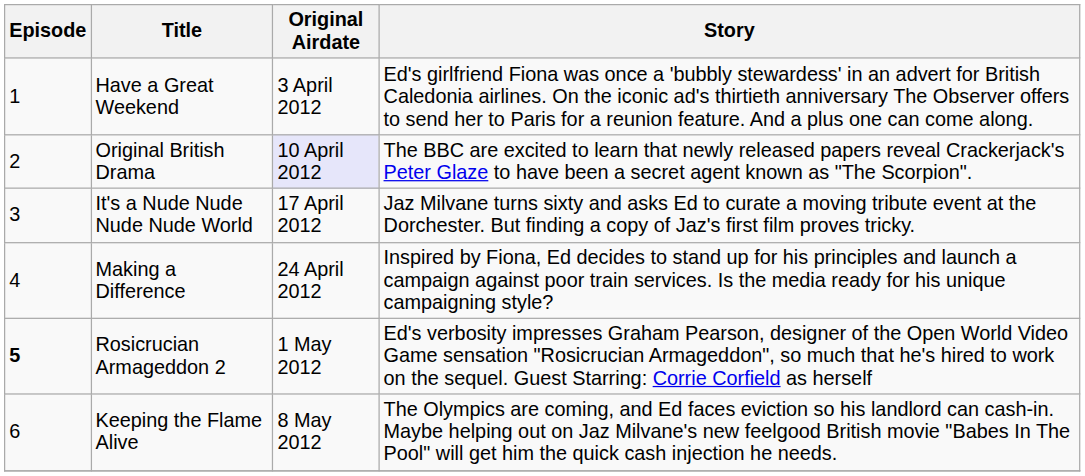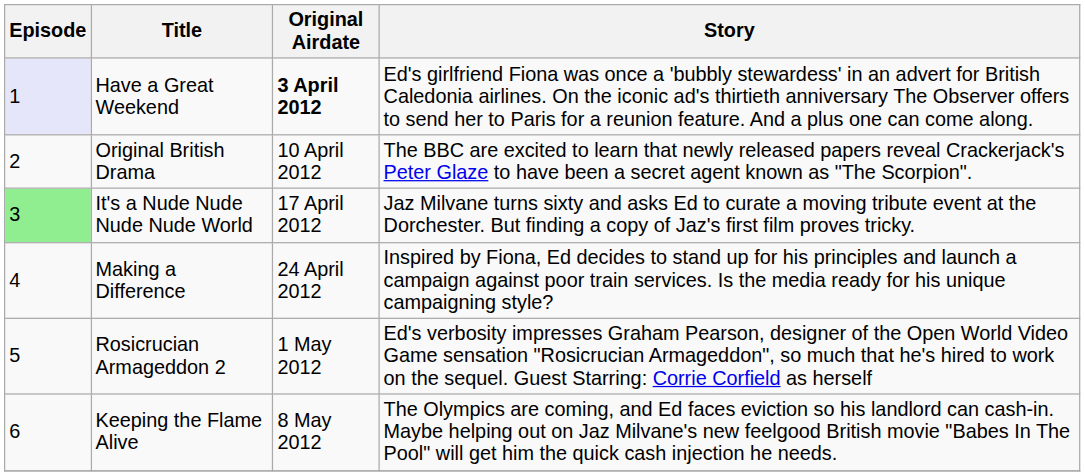(15, 96) no background -> (15, 96) lavender background
(305, 96) normal -> (308, 96) bold
(311, 161) lavender background -> (311, 161) no background
(15, 215) no background -> (15, 215) lightgreen background
(15, 356) bold -> (15, 356) normal
